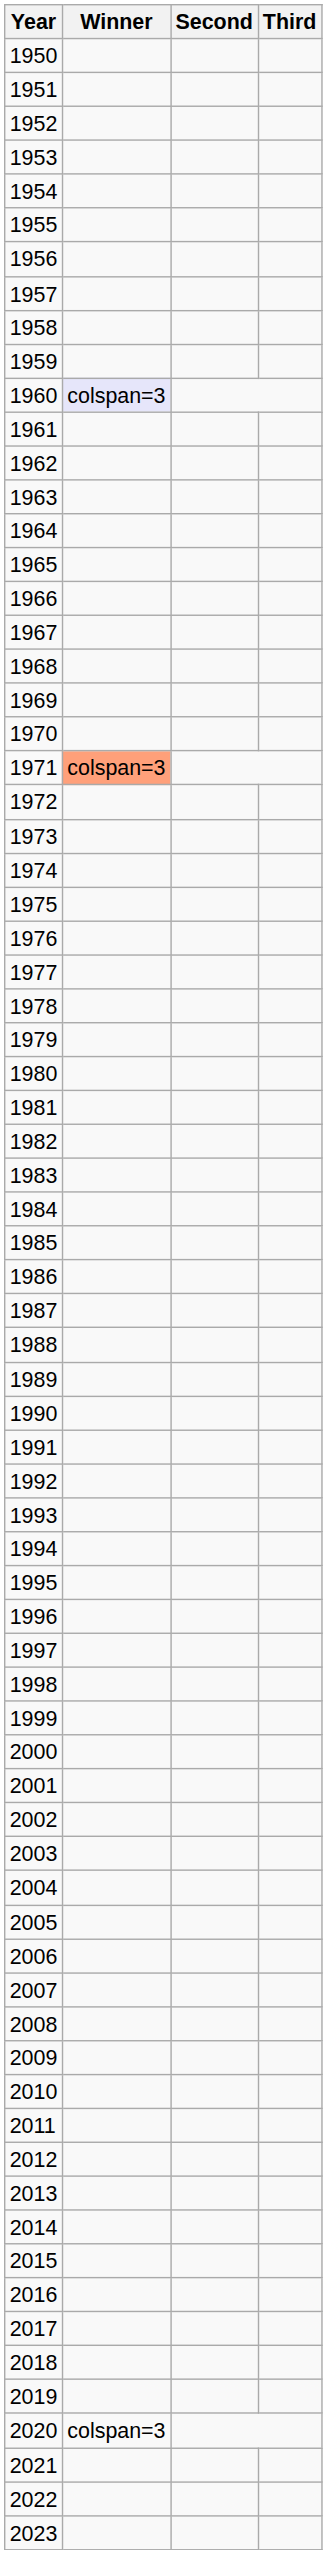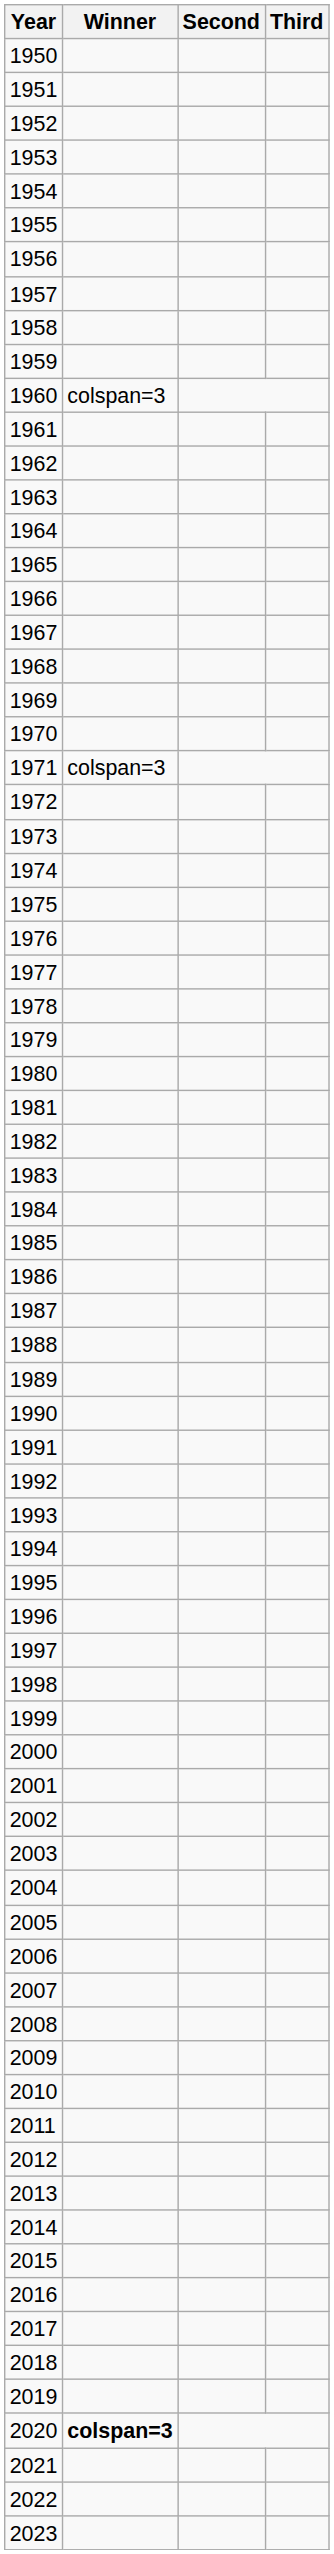(116, 395) lavender background -> (116, 395) no background
(116, 768) lightsalmon background -> (116, 768) no background
(116, 2431) normal -> (120, 2431) bold
